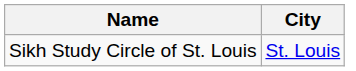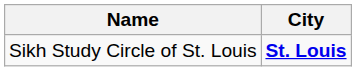(303, 50) normal -> (306, 50) bold
